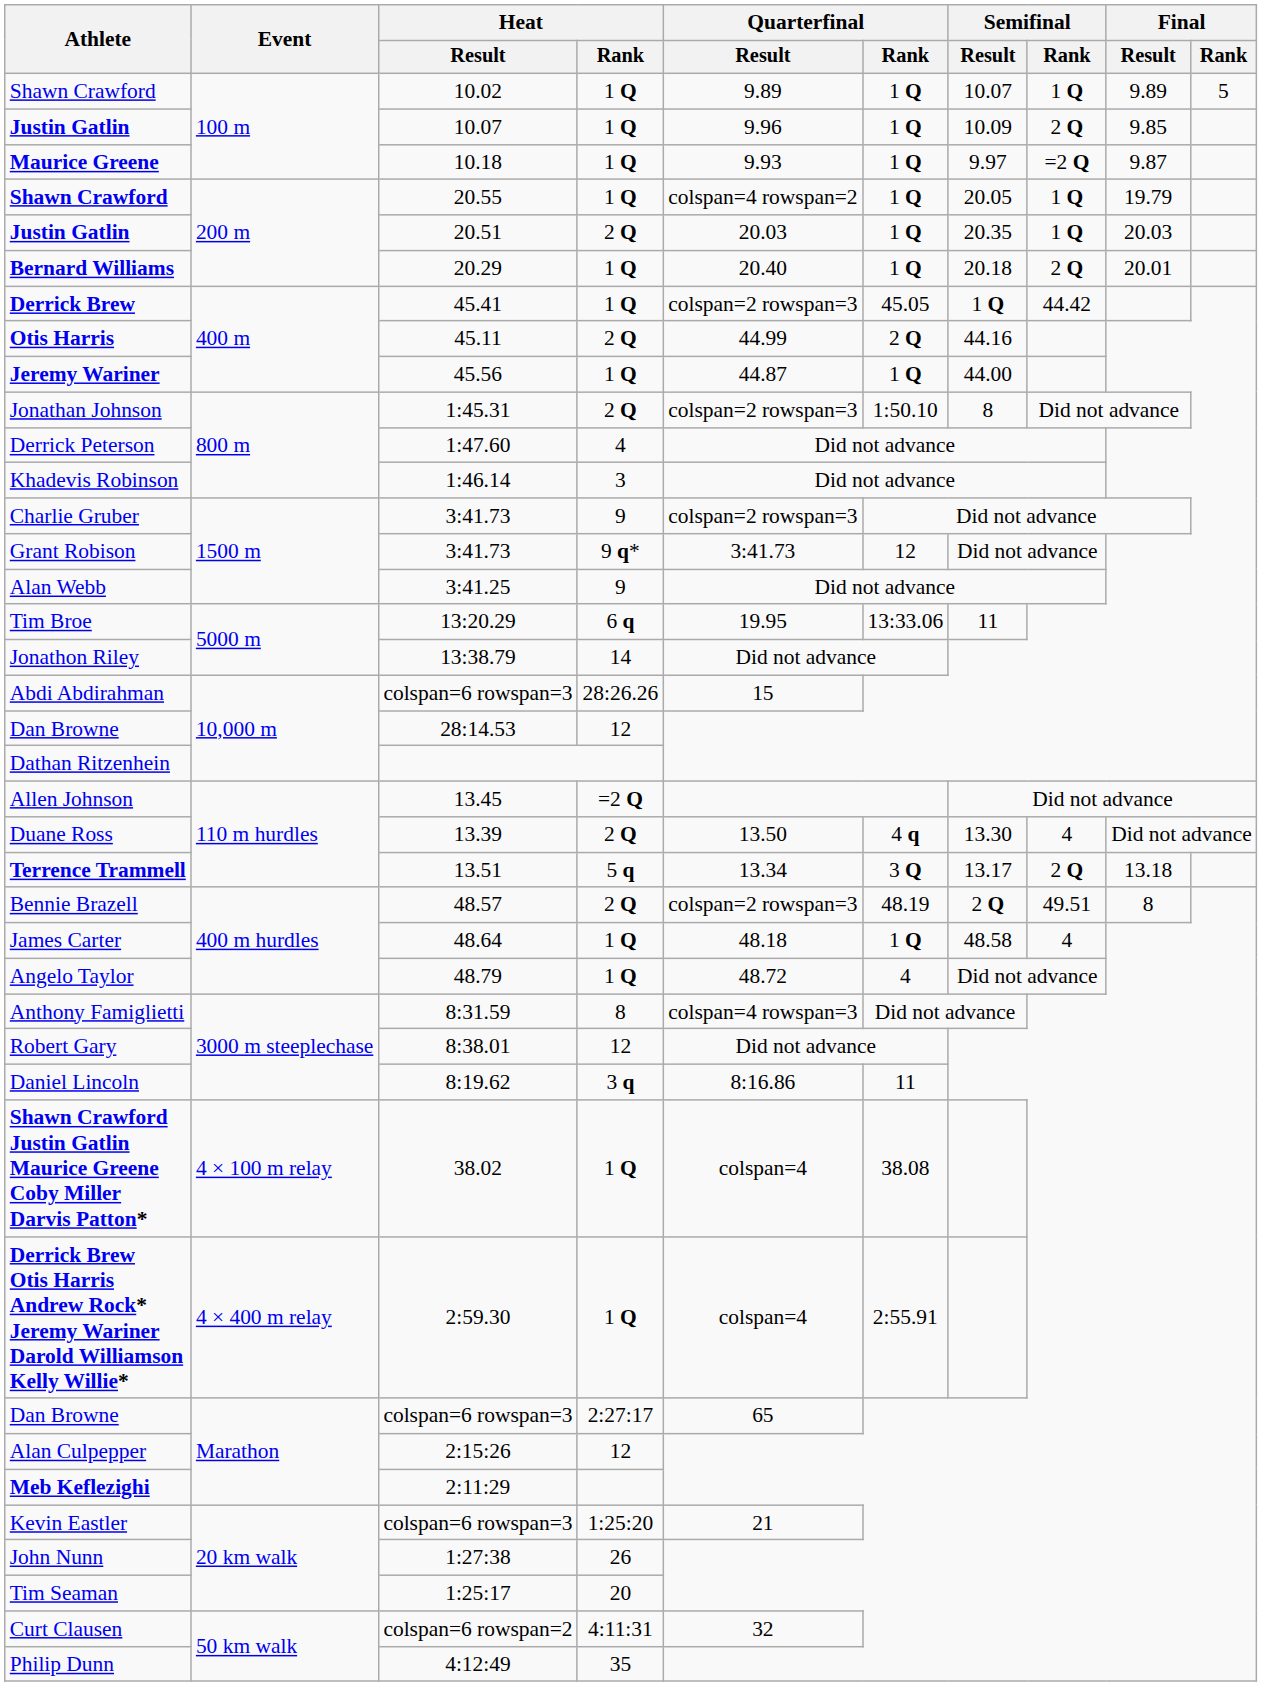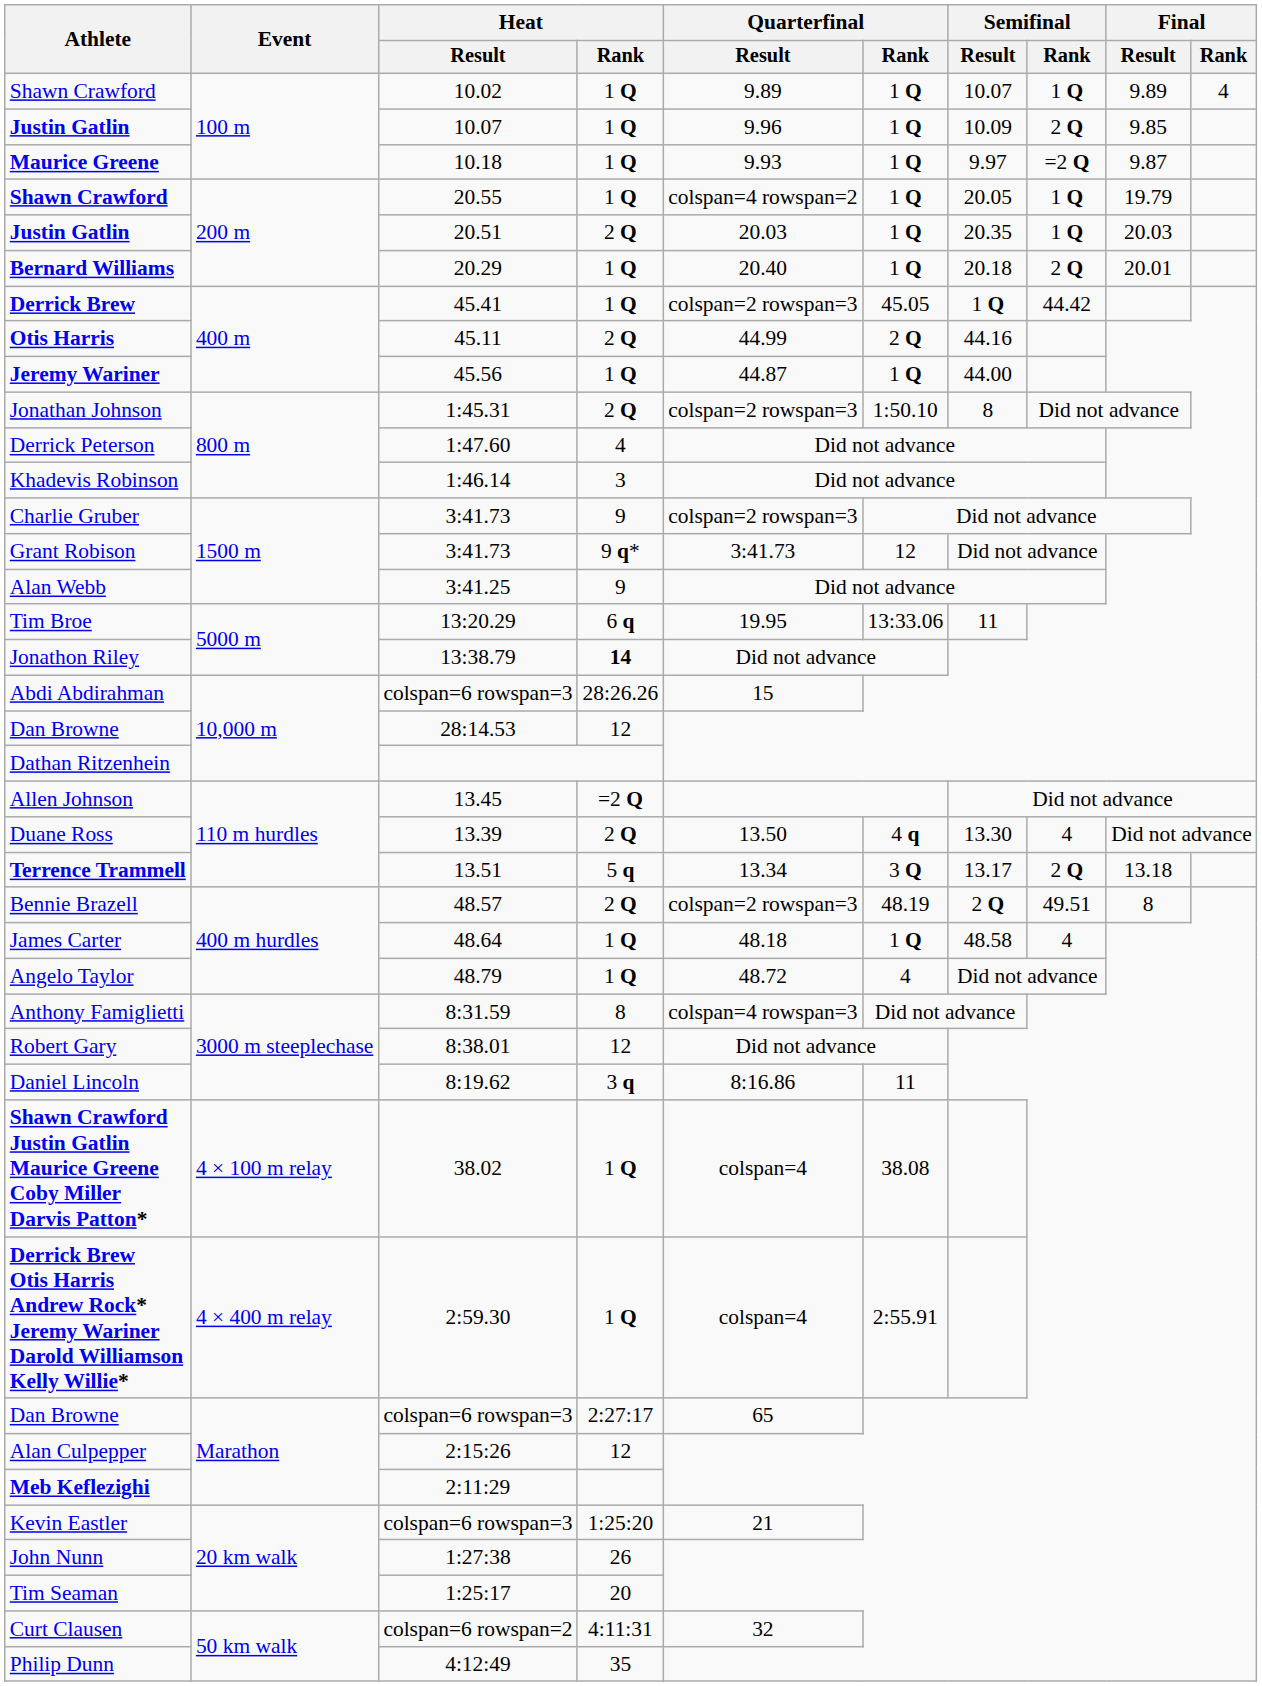(1223, 91) 5 -> (1223, 91) 4
(620, 657) normal -> (620, 657) bold
